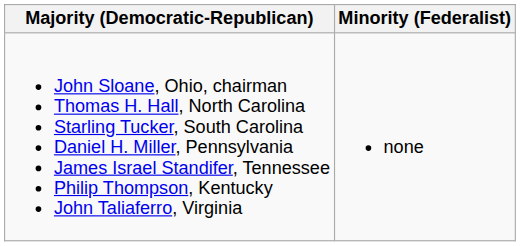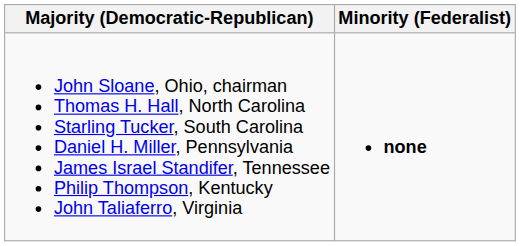(425, 147) normal -> (425, 147) bold
